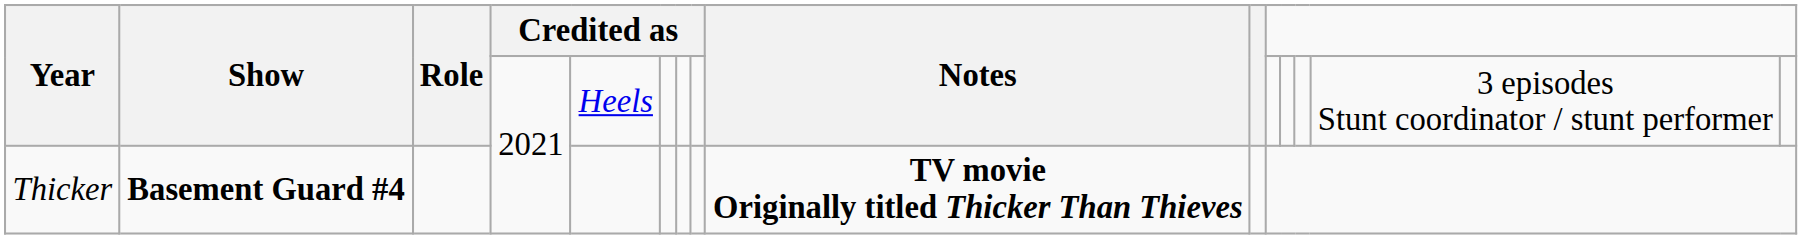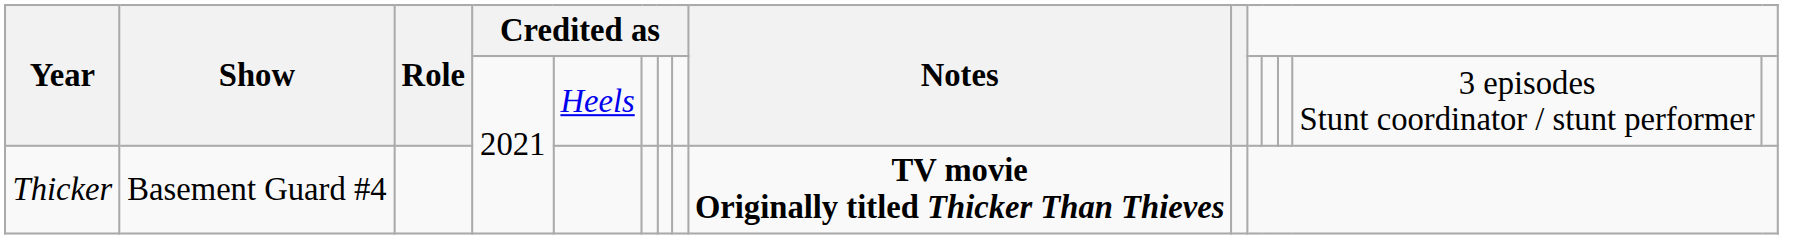(266, 188) bold -> (257, 188) normal
